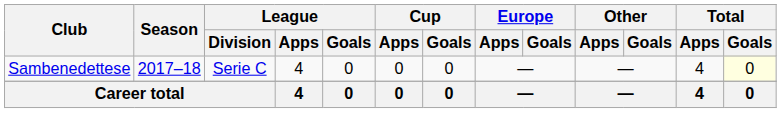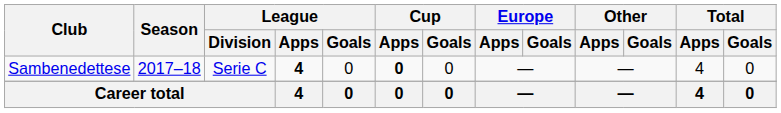(299, 68) normal -> (299, 68) bold
(399, 68) normal -> (399, 68) bold
(750, 68) lightyellow background -> (750, 68) no background
